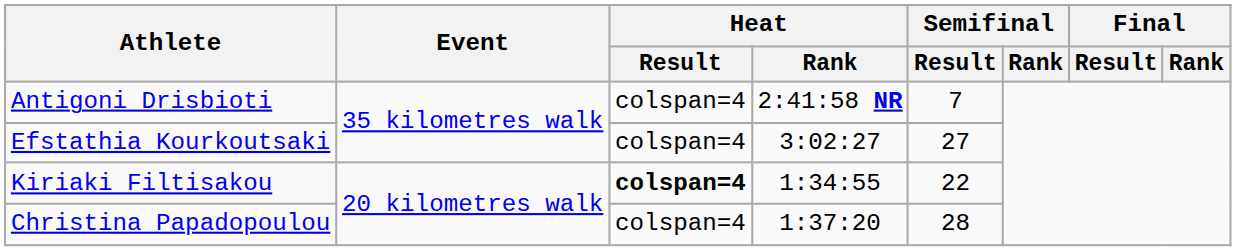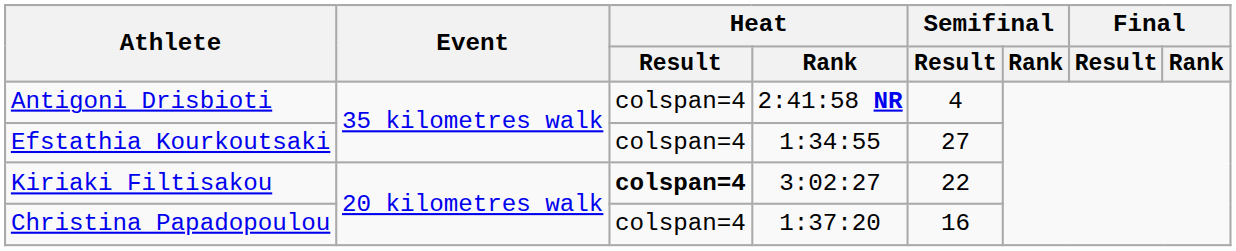(956, 102) 7 -> (956, 102) 4
(830, 143) 3:02:27 -> (830, 143) 1:34:55
(830, 183) 1:34:55 -> (830, 183) 3:02:27
(956, 224) 28 -> (956, 224) 16
